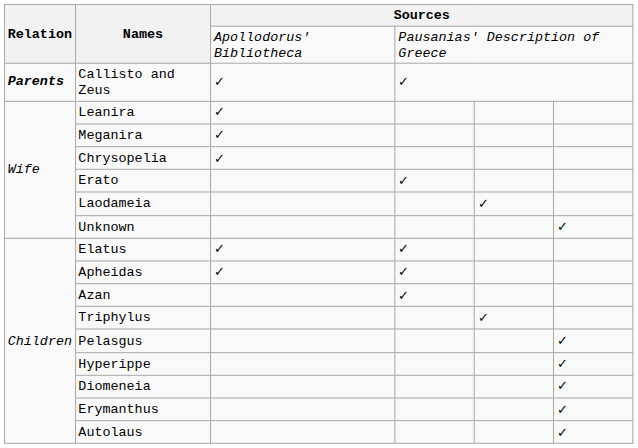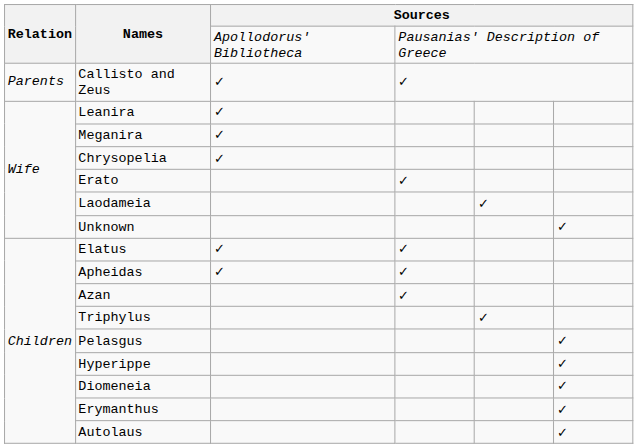(36, 82) bold -> (36, 82) normal
